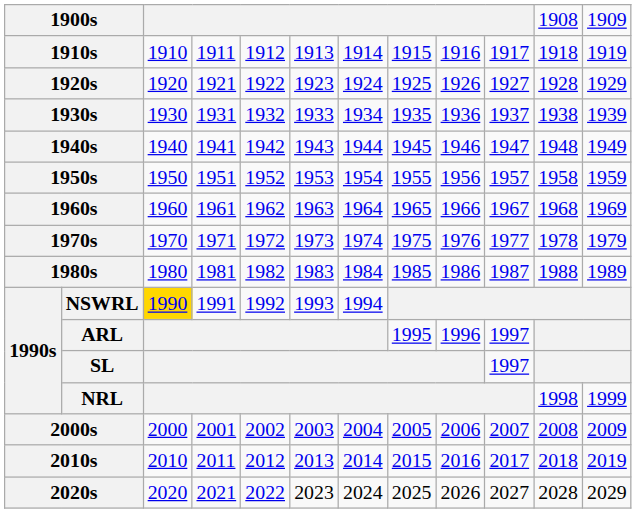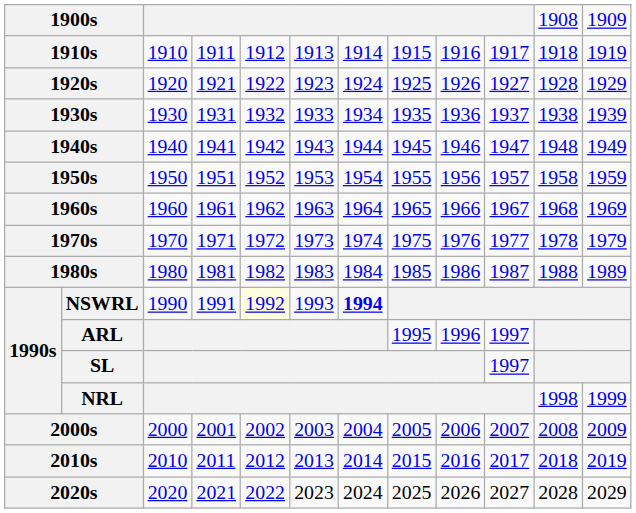(168, 303) gold background -> (168, 303) no background
(265, 303) no background -> (265, 303) lightyellow background
(363, 303) normal -> (363, 303) bold
